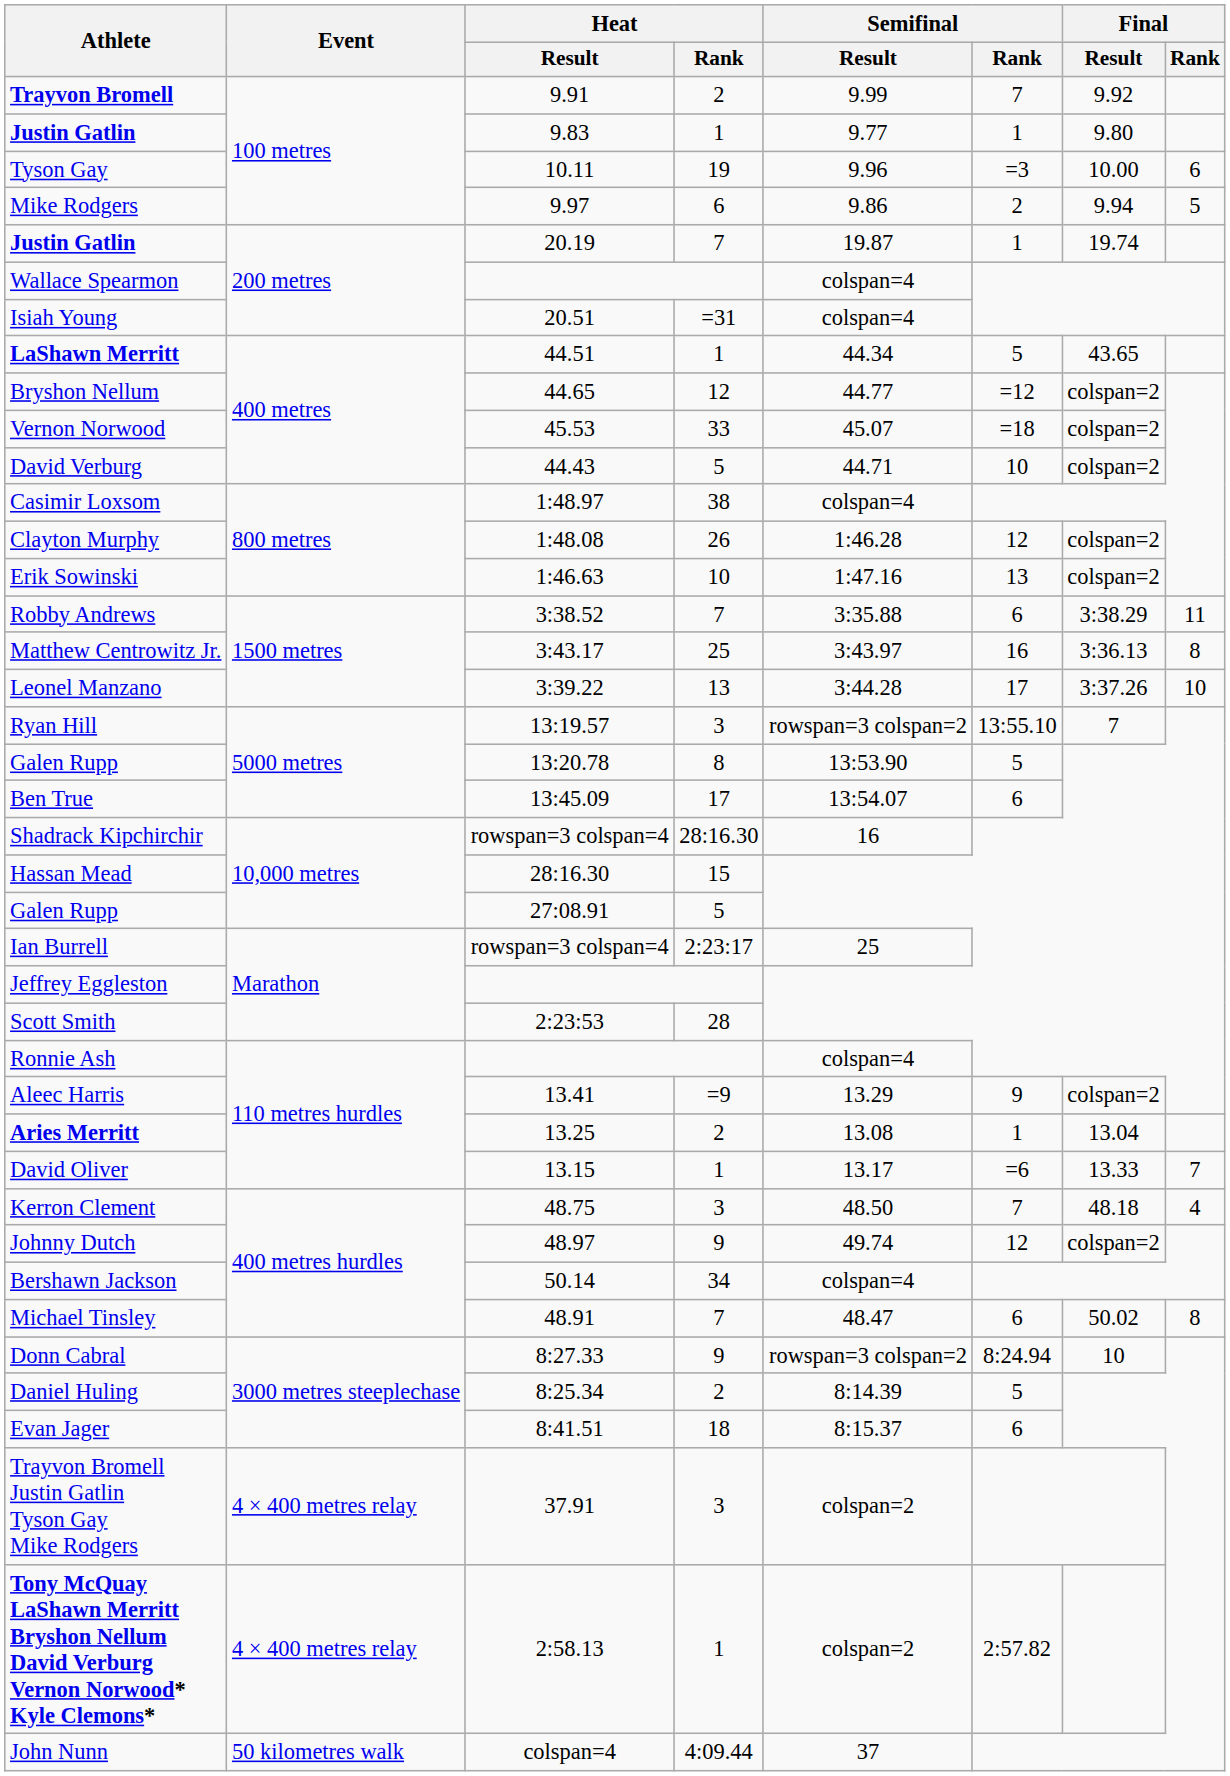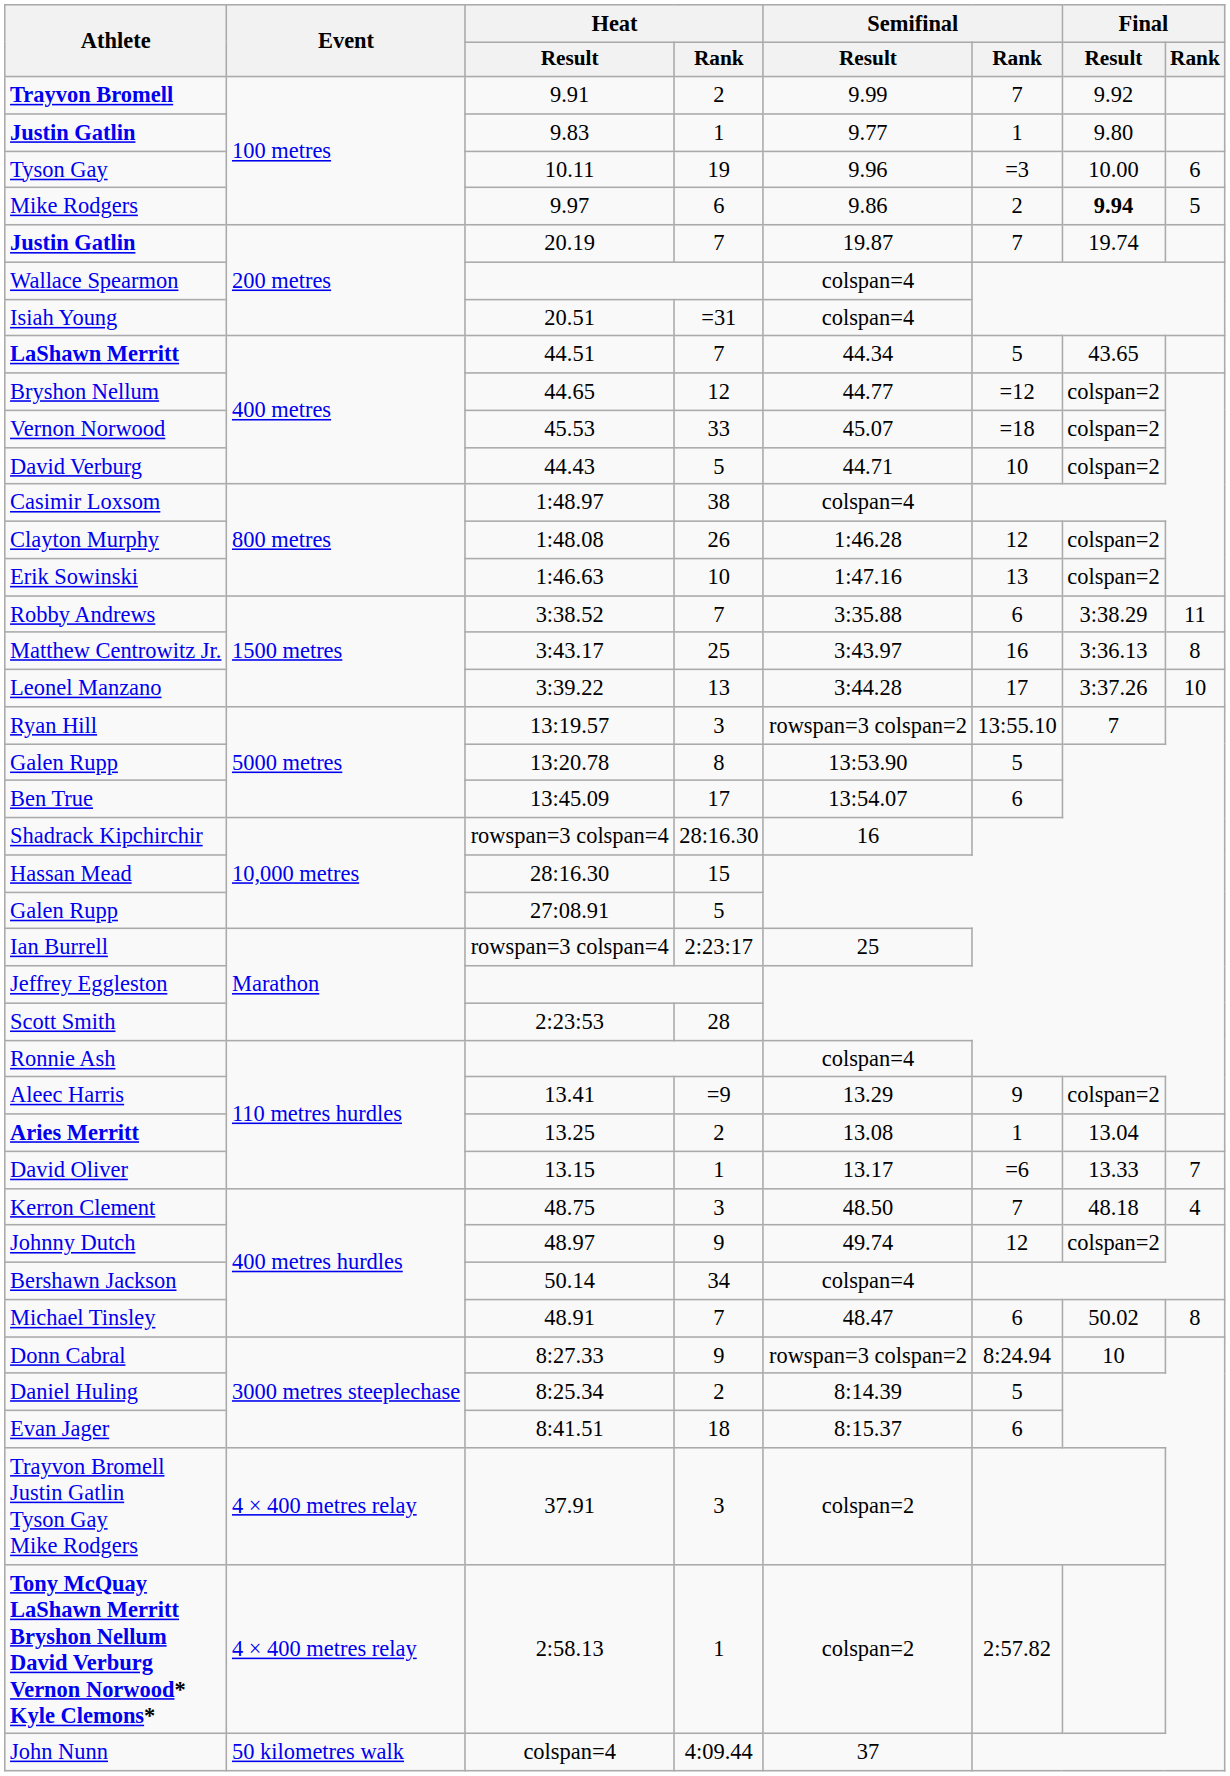(1113, 206) normal -> (1113, 206) bold
(1017, 243) 1 -> (1017, 243) 7
(719, 354) 1 -> (719, 354) 7
